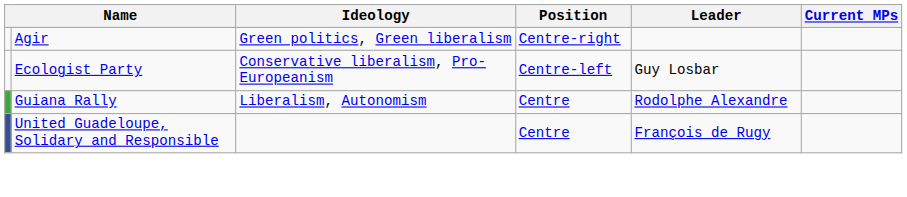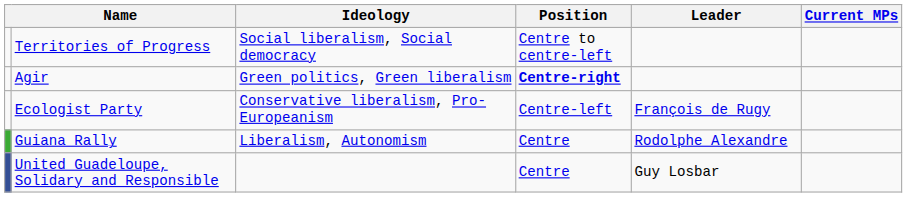+ row: (112, 47)
(570, 39) normal -> (570, 79) bold
(677, 70) Guy Losbar -> (702, 110) François de Rugy
(702, 133) François de Rugy -> (677, 172) Guy Losbar
